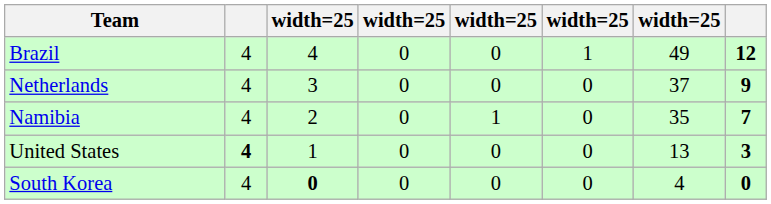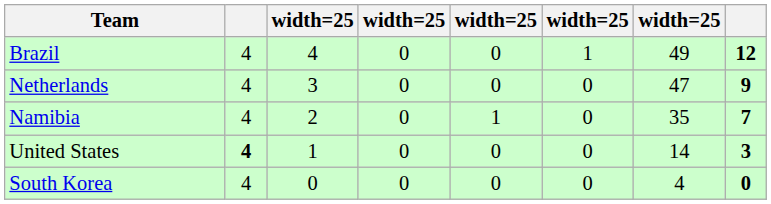(679, 85) 37 -> (679, 85) 47
(679, 150) 13 -> (679, 150) 14
(313, 183) bold -> (313, 183) normal
